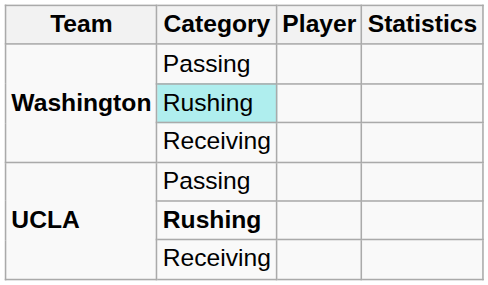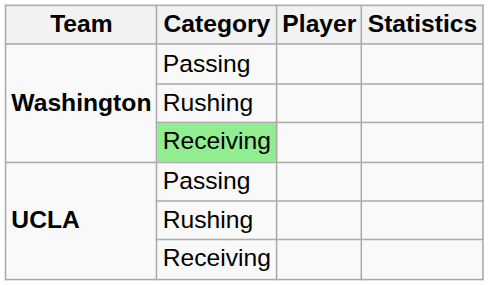(208, 102) paleturquoise background -> (208, 102) no background
(217, 141) no background -> (217, 141) lightgreen background
(212, 220) bold -> (208, 220) normal
